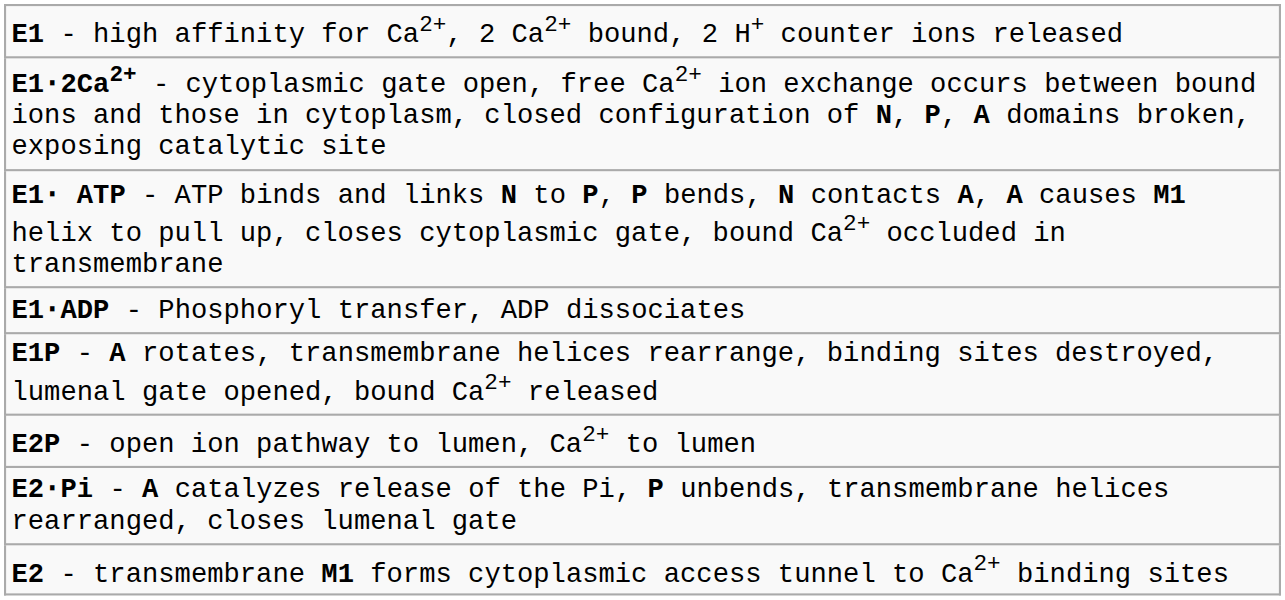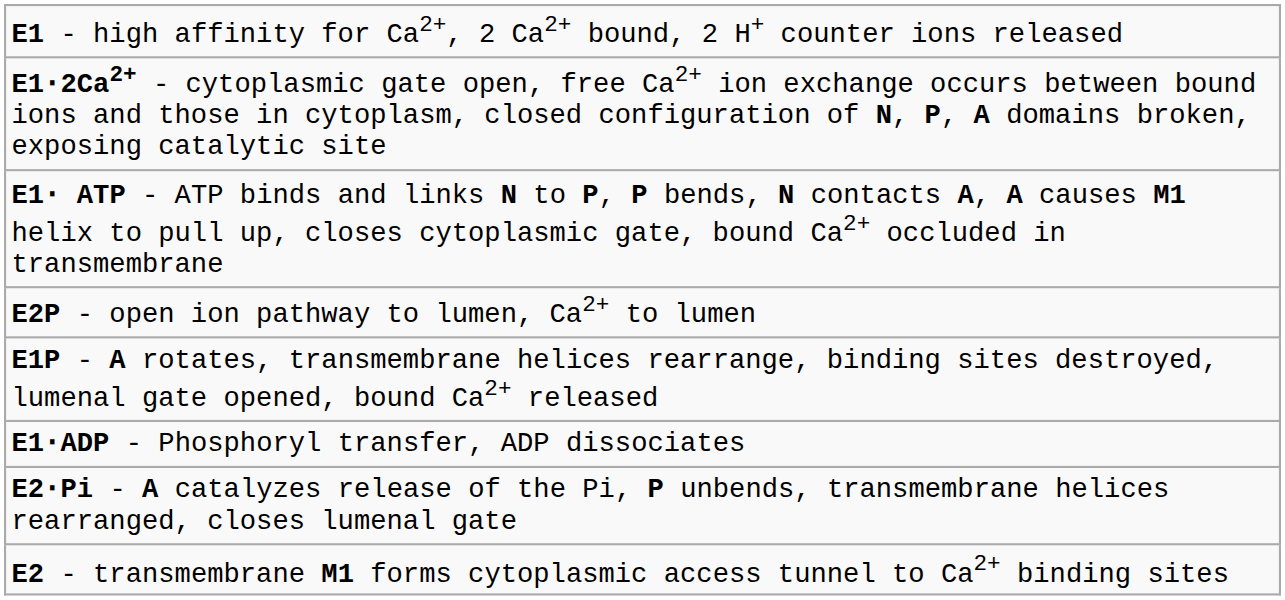(378, 310) E1⋅ADP - Phosphoryl transfer, ADP dissociates -> (384, 312) E2P - open ion pathway to lumen, Ca2+ to lumen
(384, 441) E2P - open ion pathway to lumen, Ca2+ to lumen -> (378, 444) E1⋅ADP - Phosphoryl transfer, ADP dissociates
